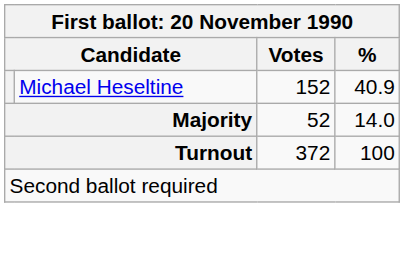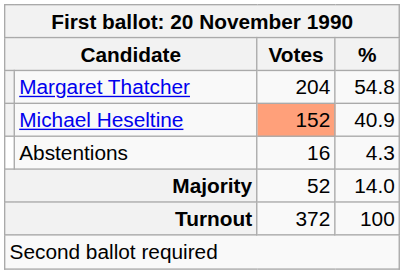+ row: (105, 87)
(313, 87) no background -> (313, 120) lightsalmon background
+ row: (74, 153)
